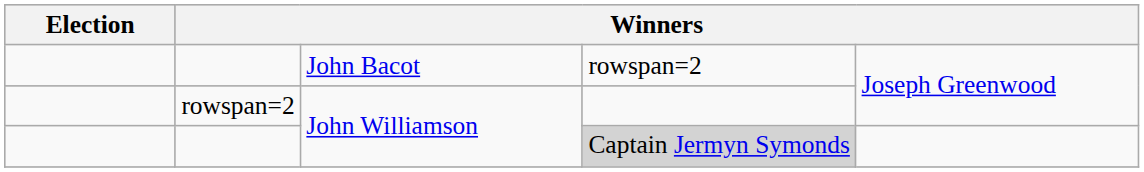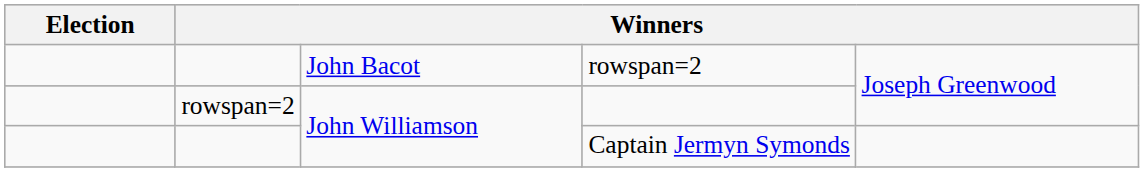(719, 145) lightgrey background -> (719, 145) no background
